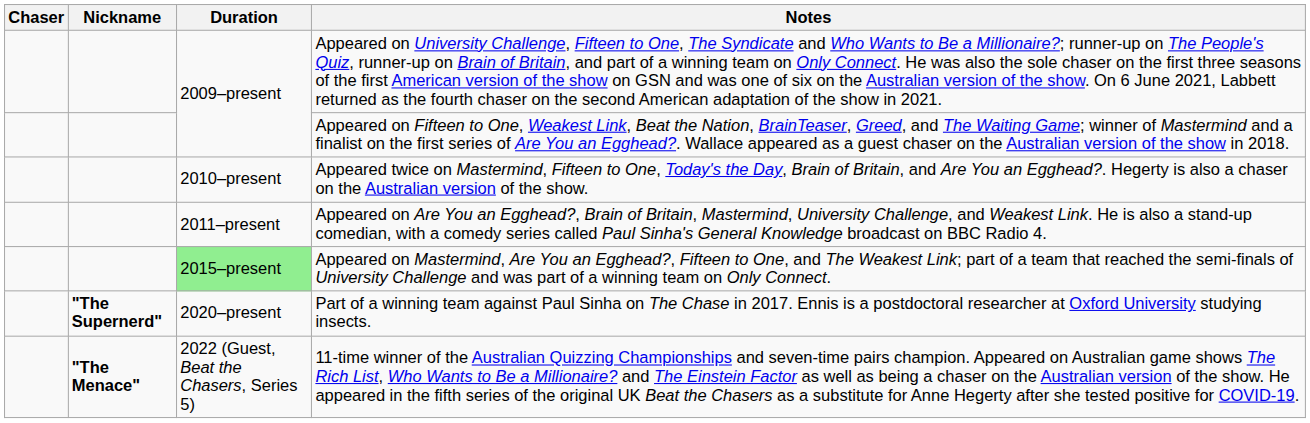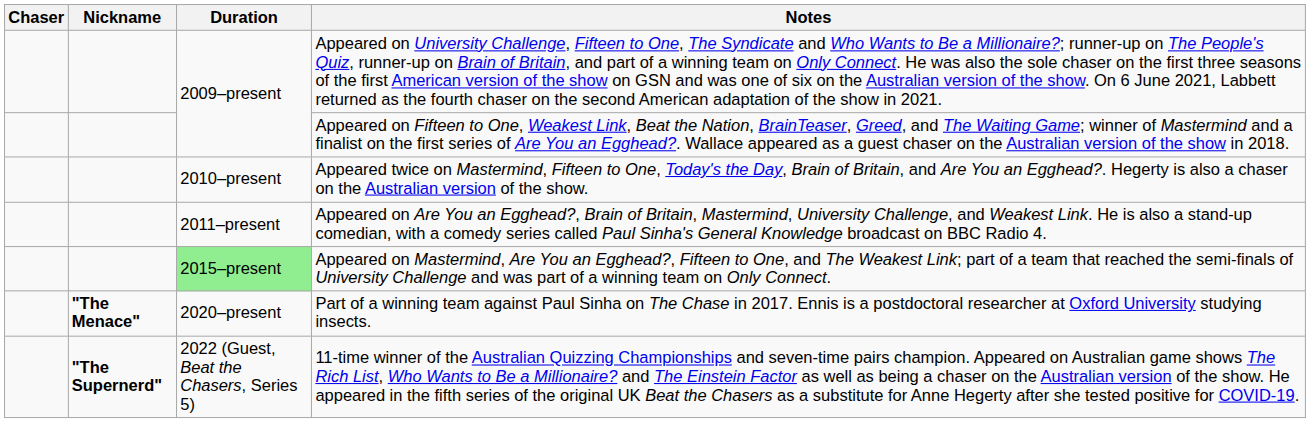(117, 313) "The Supernerd" -> (106, 313) "The Menace"
(106, 376) "The Menace" -> (117, 376) "The Supernerd"
